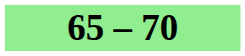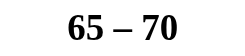(123, 27) lightgreen background -> (123, 27) no background
